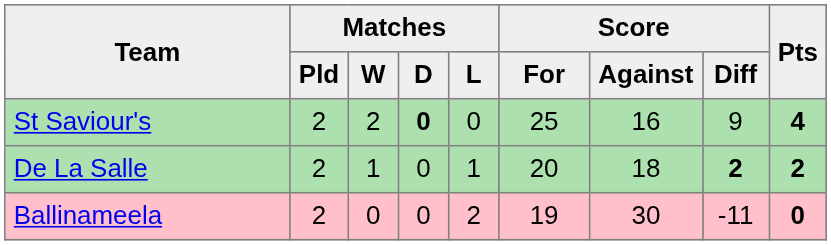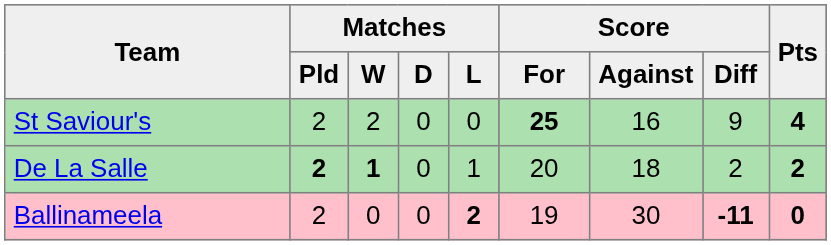(423, 121) bold -> (423, 121) normal
(544, 121) normal -> (544, 121) bold
(319, 168) normal -> (319, 168) bold
(373, 168) normal -> (373, 168) bold
(736, 168) bold -> (736, 168) normal
(474, 215) normal -> (474, 215) bold
(736, 215) normal -> (736, 215) bold
